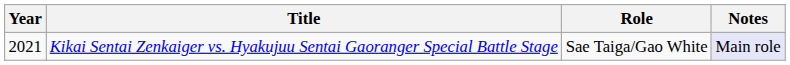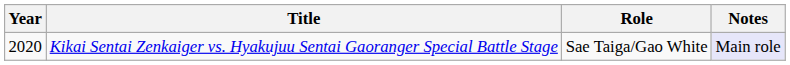(25, 46) 2021 -> (25, 46) 2020
